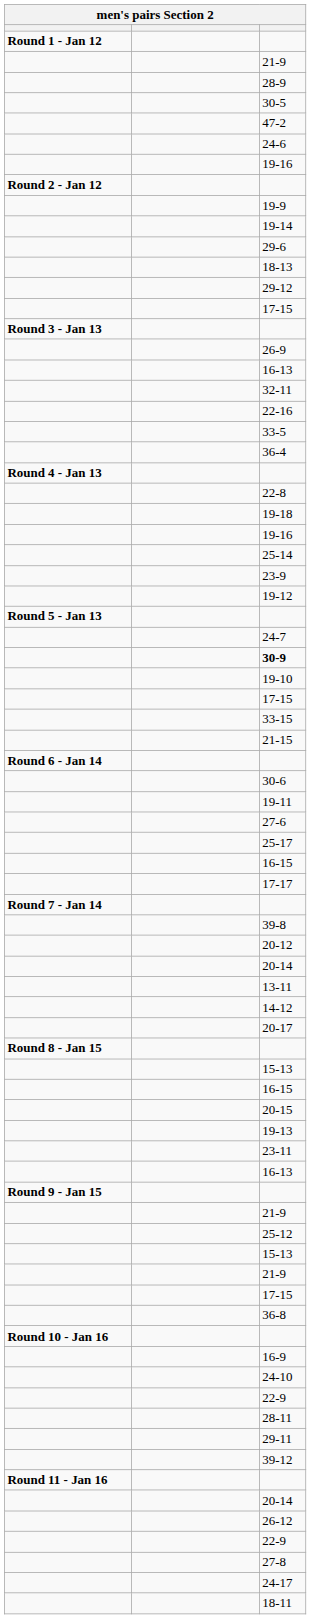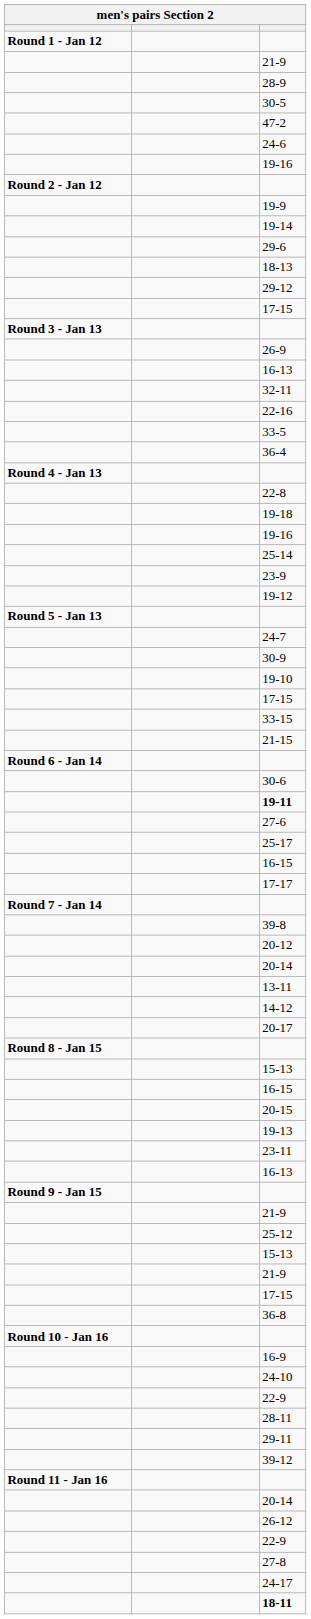(274, 657) bold -> (274, 657) normal
(277, 801) normal -> (277, 801) bold
(277, 1603) normal -> (277, 1603) bold
